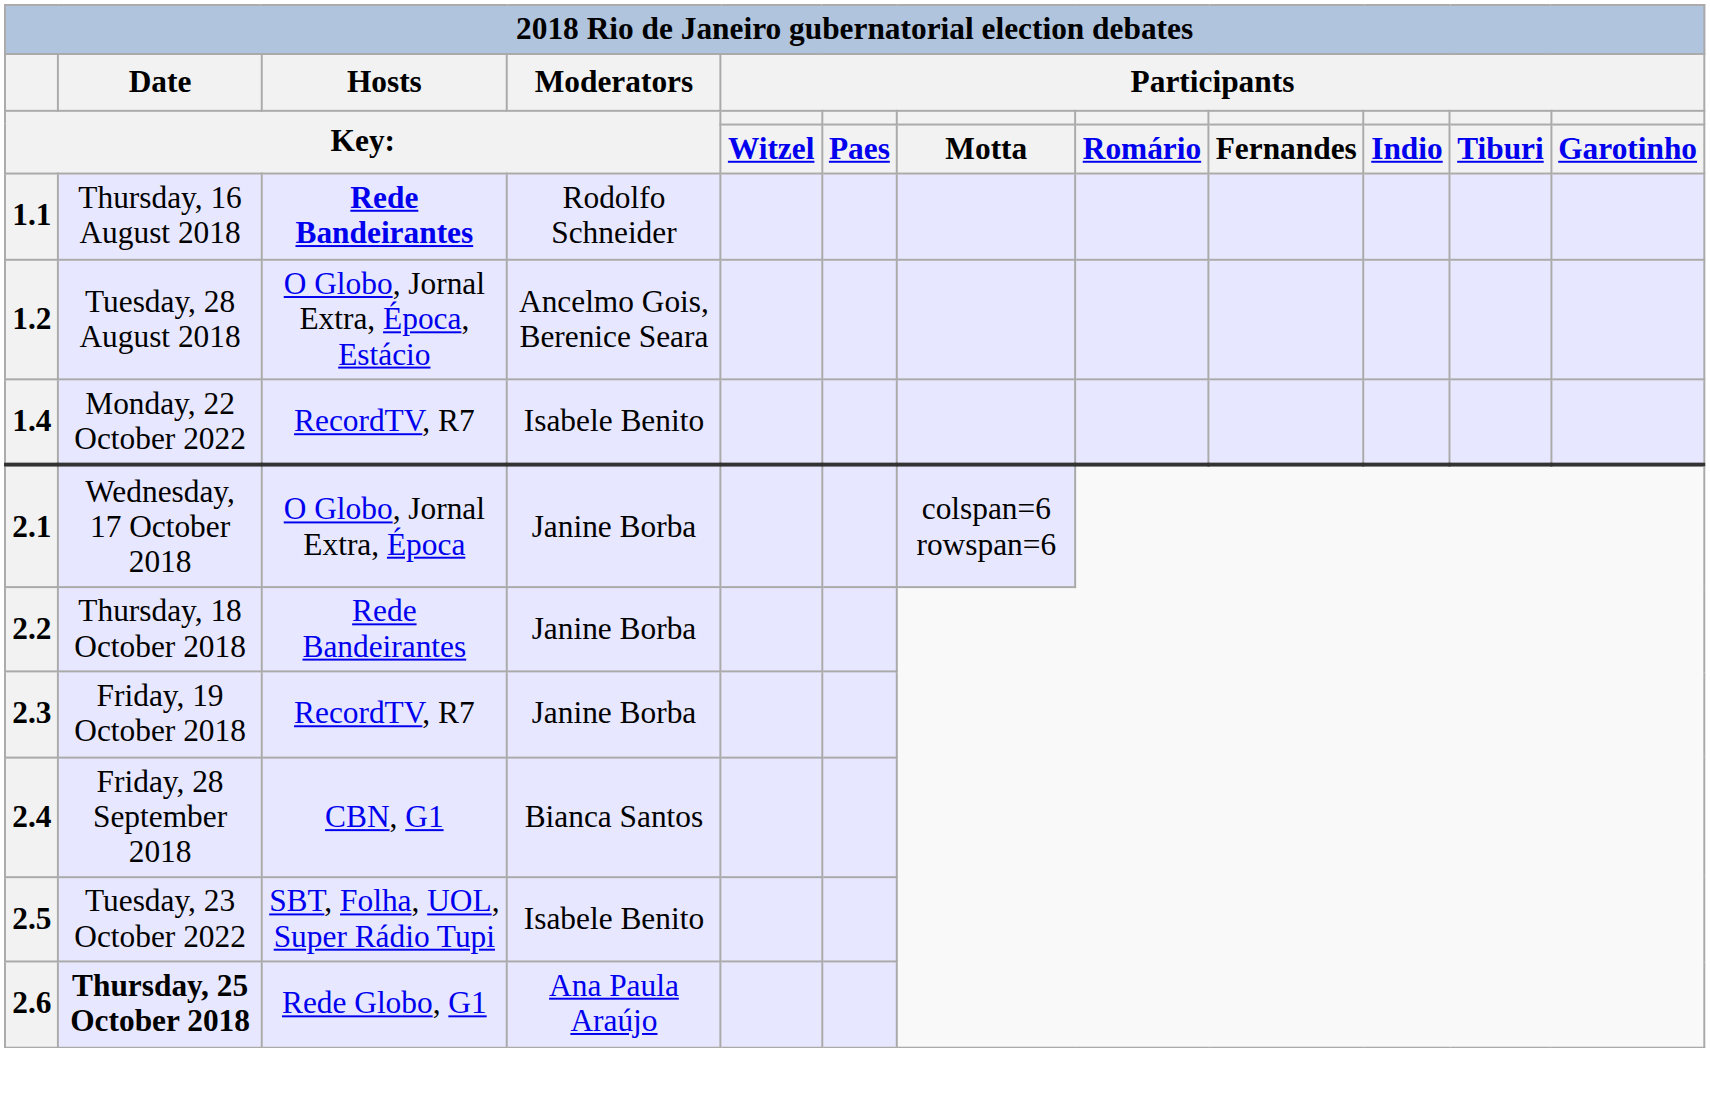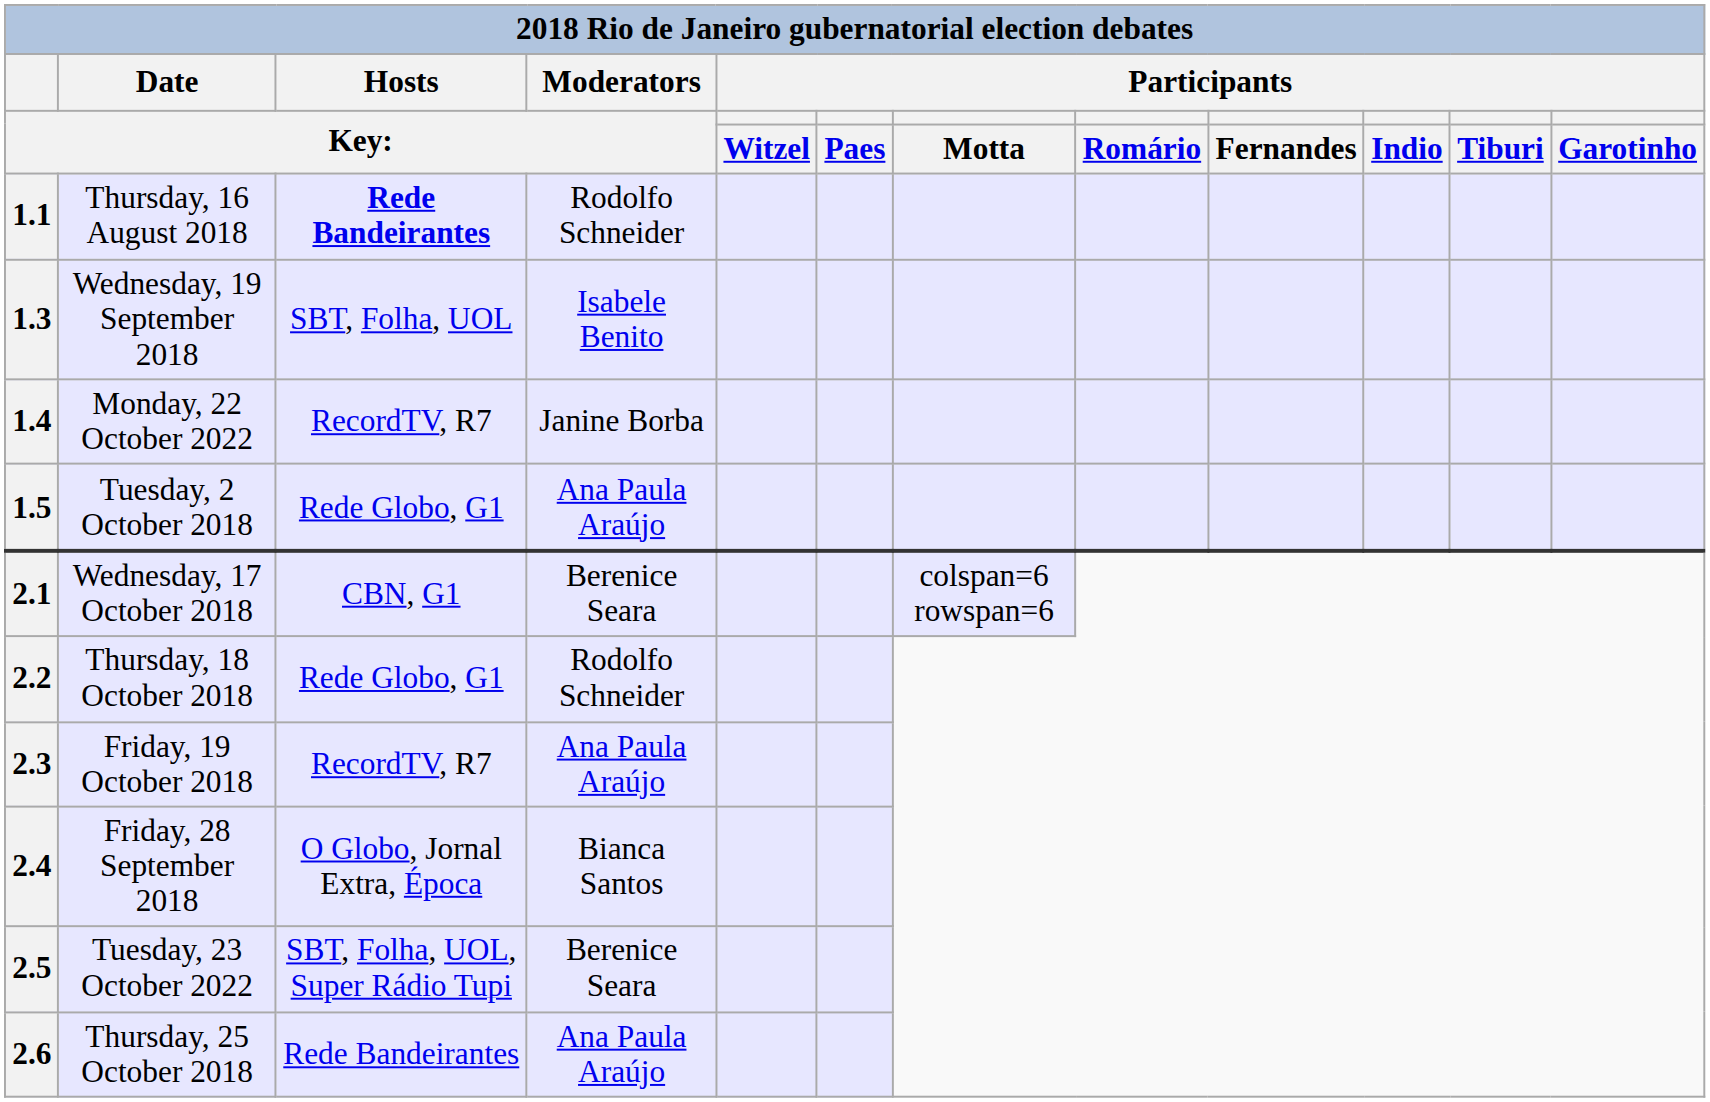- row: (32, 318)
+ row: (32, 318)
(614, 421) Isabele Benito -> (622, 421) Janine Borba
+ row: (32, 506)
(384, 526) O Globo, Jornal Extra, Época -> (401, 593) CBN, G1
(614, 526) Janine Borba -> (622, 593) Berenice Seara
(384, 628) Rede Bandeirantes -> (401, 678) Rede Globo, G1
(614, 628) Janine Borba -> (622, 678) Rodolfo Schneider
(614, 713) Janine Borba -> (622, 763) Ana Paula Araújo
(384, 816) CBN, G1 -> (401, 866) O Globo, Jornal Extra, Época
(614, 919) Isabele Benito -> (622, 968) Berenice Seara
(160, 1004) bold -> (167, 1053) normal
(384, 1004) Rede Globo, G1 -> (401, 1053) Rede Bandeirantes
